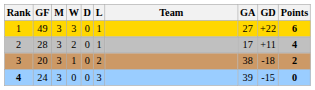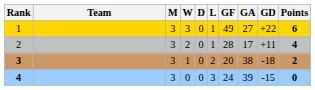columns swapped: (171, 12) <-> (42, 12)
(19, 61) normal -> (19, 61) bold
